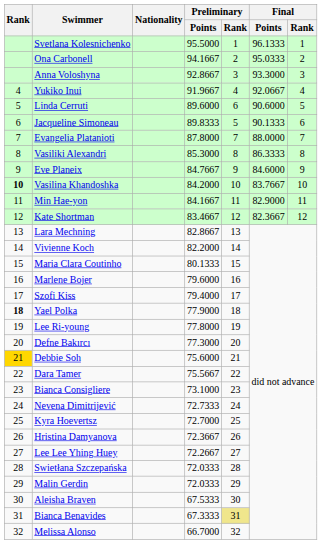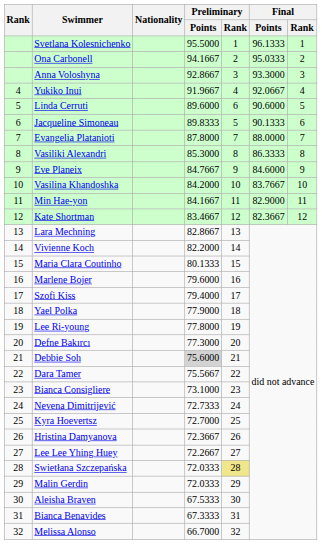(18, 185) bold -> (18, 185) normal
(18, 311) bold -> (18, 311) normal
(18, 358) gold background -> (18, 358) no background
(203, 358) no background -> (203, 358) lightgrey background
(235, 468) no background -> (235, 468) khaki background
(235, 515) khaki background -> (235, 515) no background
